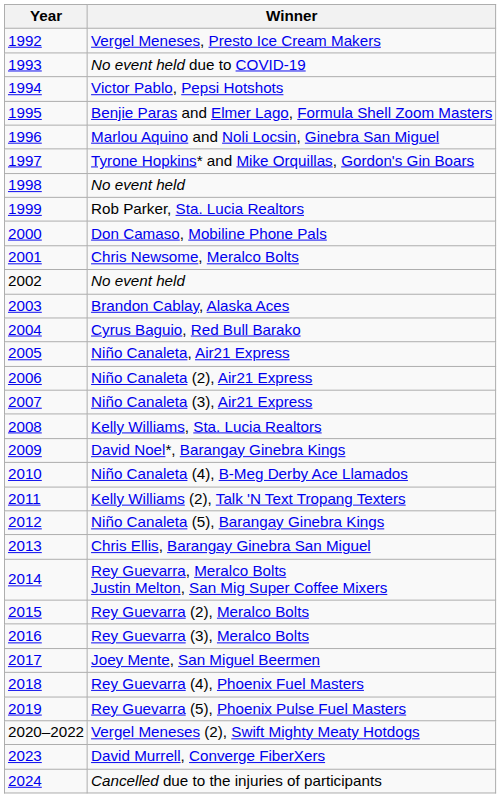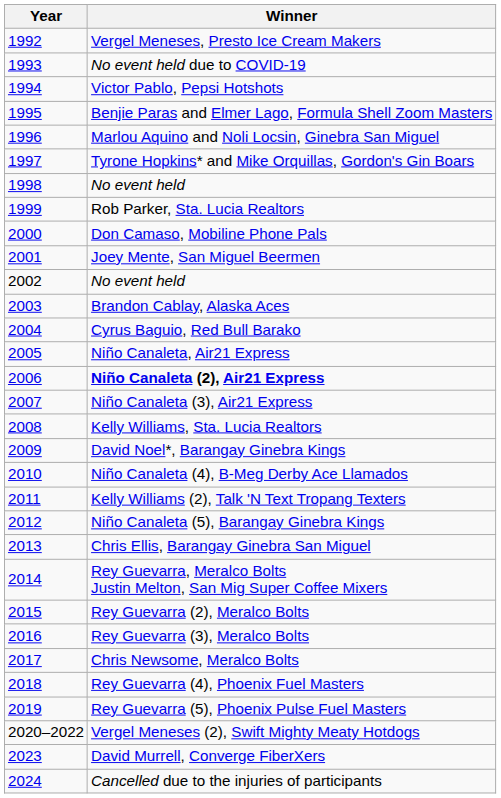(195, 257) Chris Newsome, Meralco Bolts -> (206, 257) Joey Mente, San Miguel Beermen
(202, 378) normal -> (208, 378) bold
(206, 660) Joey Mente, San Miguel Beermen -> (195, 660) Chris Newsome, Meralco Bolts
